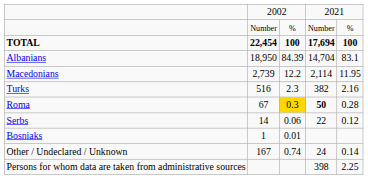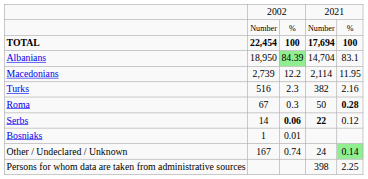(292, 58) no background -> (292, 58) lightgreen background
(292, 105) gold background -> (292, 105) no background
(321, 105) bold -> (321, 105) normal
(350, 105) normal -> (350, 105) bold
(292, 120) normal -> (292, 120) bold
(321, 120) normal -> (321, 120) bold
(350, 151) no background -> (350, 151) lightgreen background
